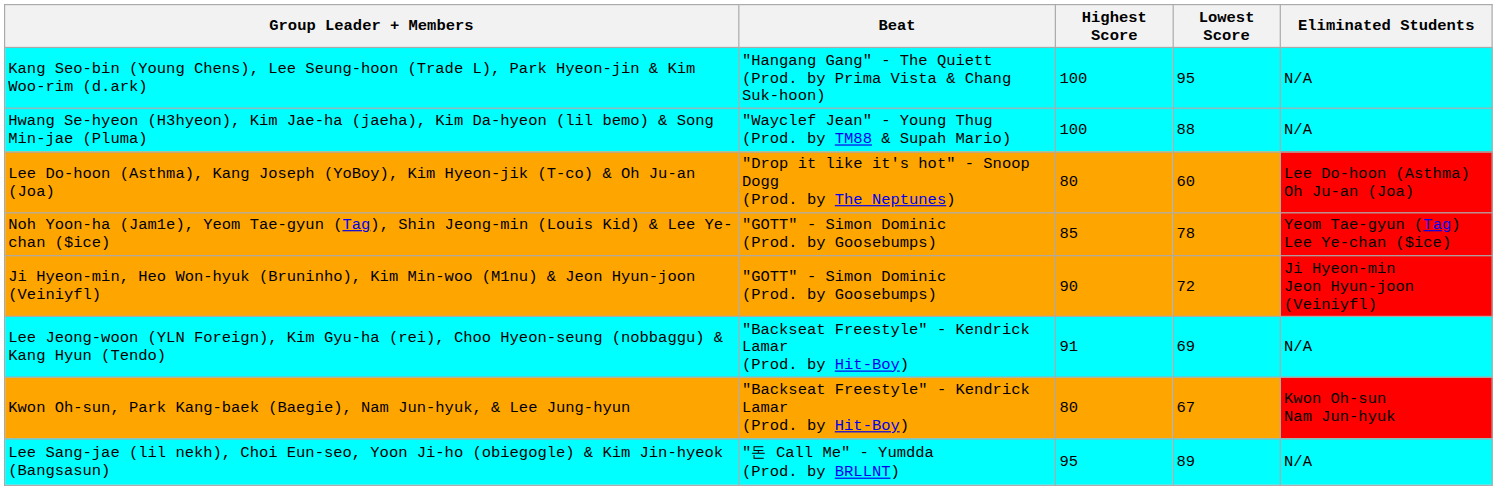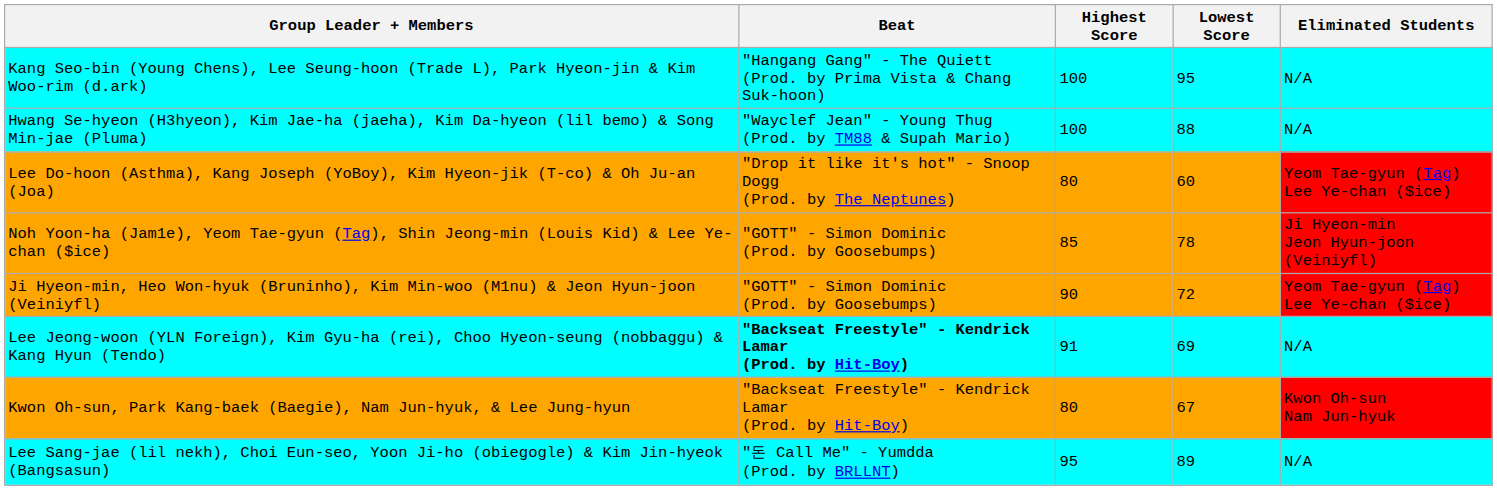(1377, 182) Lee Do-hoon (Asthma) Oh Ju-an (Joa) -> (1372, 182) Yeom Tae-gyun (Tag) Lee Ye-chan ($ice)
(1372, 234) Yeom Tae-gyun (Tag) Lee Ye-chan ($ice) -> (1349, 243) Ji Hyeon-min Jeon Hyun-joon (Veiniyfl)
(1349, 286) Ji Hyeon-min Jeon Hyun-joon (Veiniyfl) -> (1372, 295) Yeom Tae-gyun (Tag) Lee Ye-chan ($ice)
(886, 347) normal -> (886, 347) bold
